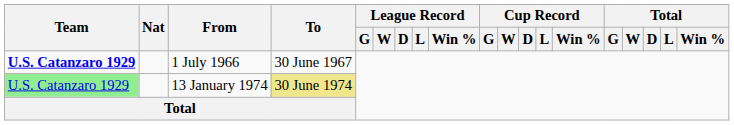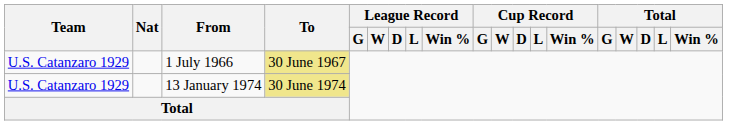(72, 62) bold -> (68, 62) normal
(313, 62) no background -> (307, 62) khaki background
(68, 85) lightgreen background -> (68, 85) no background
